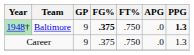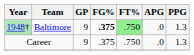(132, 27) no background -> (132, 27) lightgreen background
(181, 27) bold -> (181, 27) normal
